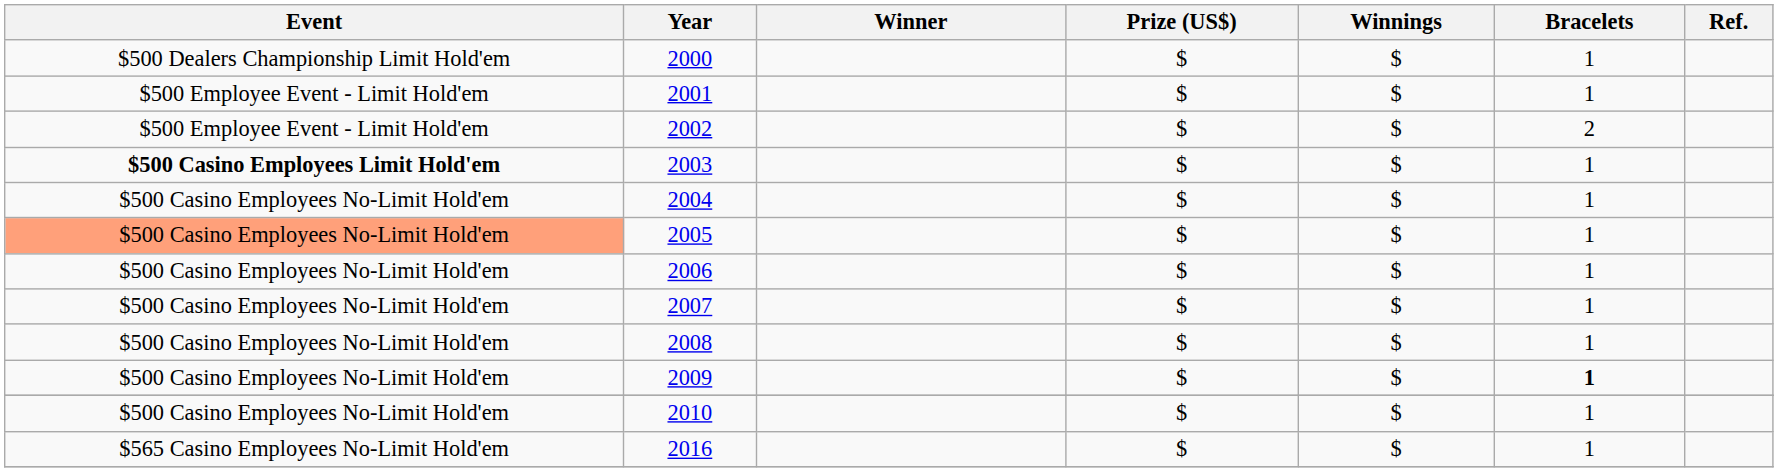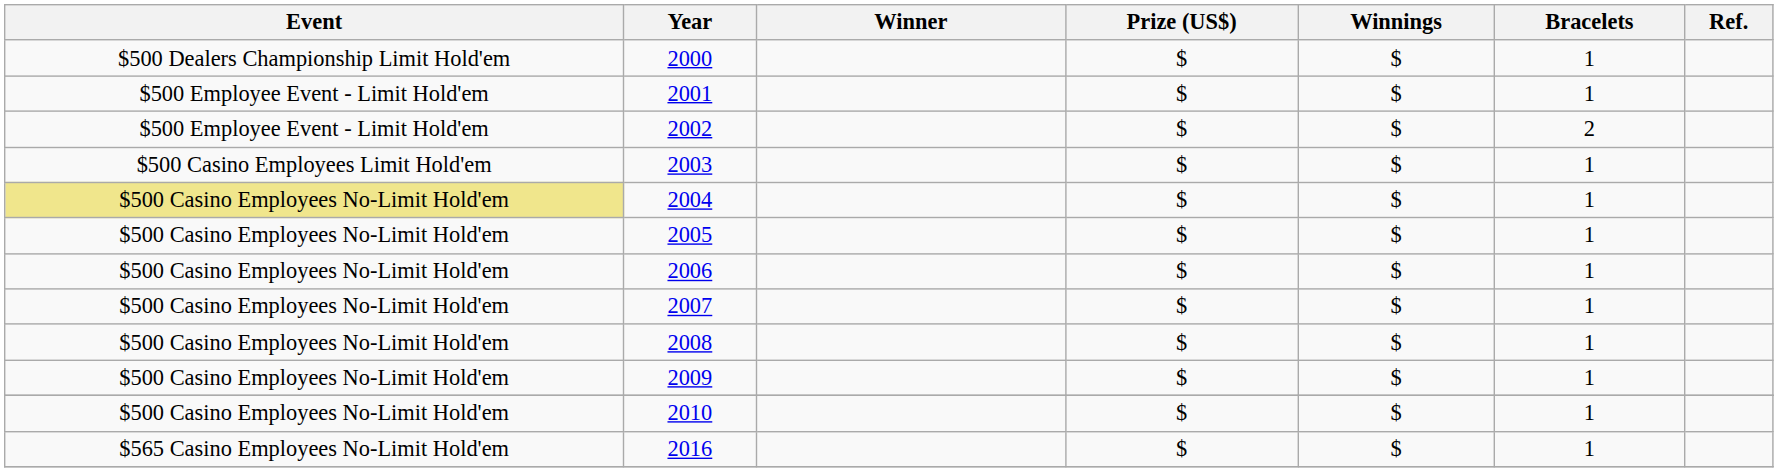(314, 164) bold -> (314, 164) normal
(314, 199) no background -> (314, 199) khaki background
(314, 235) lightsalmon background -> (314, 235) no background
(1589, 377) bold -> (1589, 377) normal
